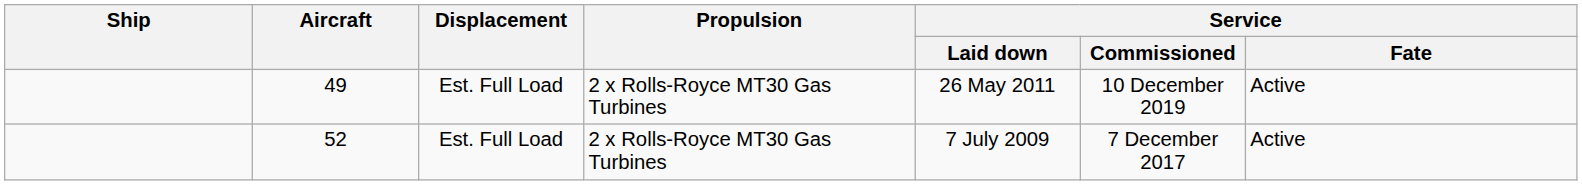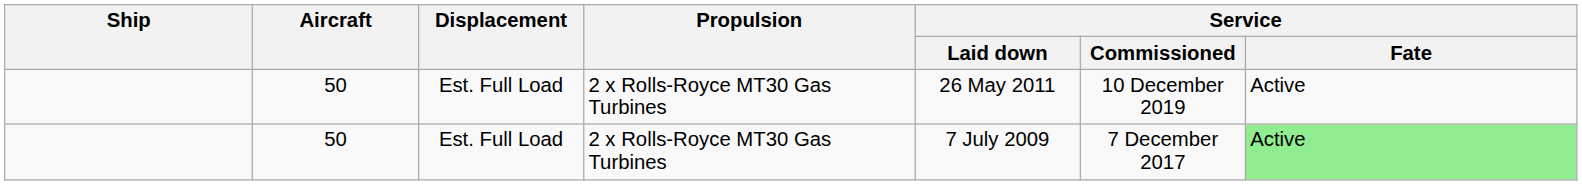(336, 85) 49 -> (336, 85) 50
(336, 140) 52 -> (336, 140) 50
(1278, 140) no background -> (1278, 140) lightgreen background
